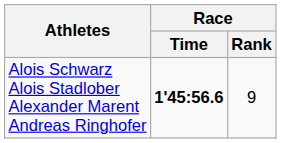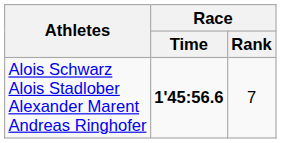(251, 98) 9 -> (251, 98) 7
